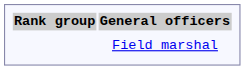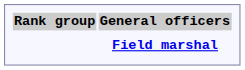(165, 46) normal -> (165, 46) bold
